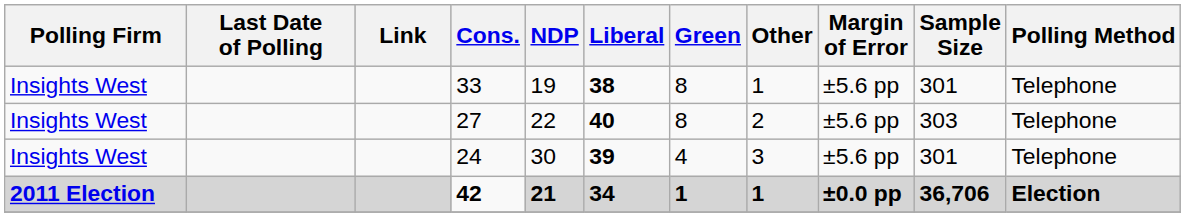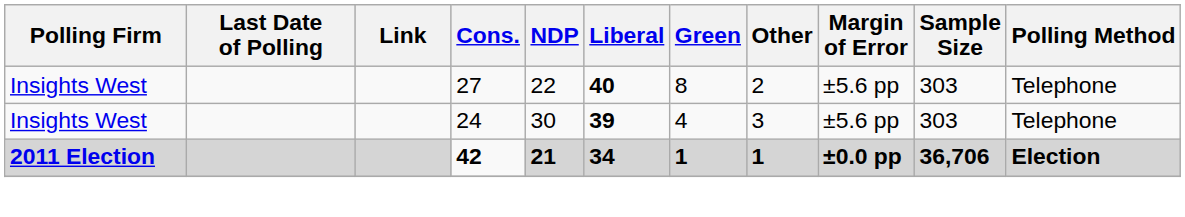- row: (469, 84)
(939, 157) 301 -> (939, 120) 303
